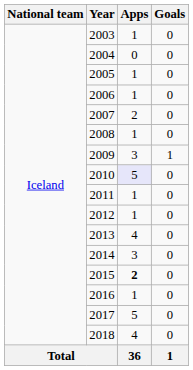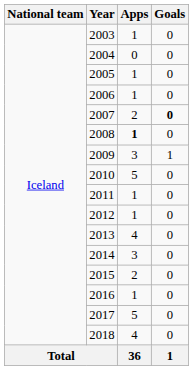(170, 114) normal -> (170, 114) bold
(134, 134) normal -> (134, 134) bold
(134, 174) lavender background -> (134, 174) no background
(134, 275) bold -> (134, 275) normal
